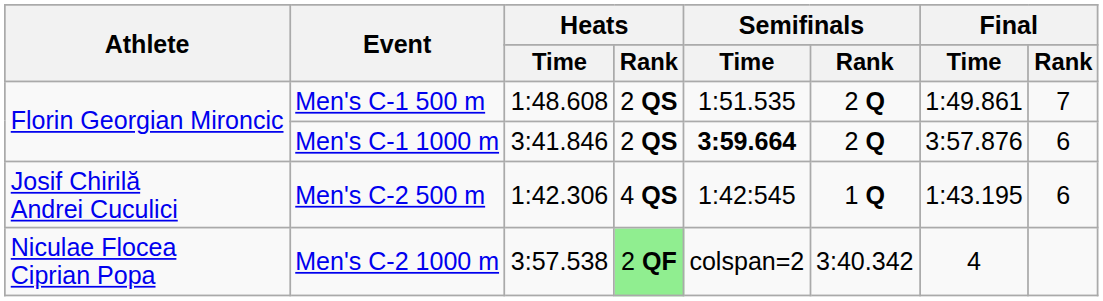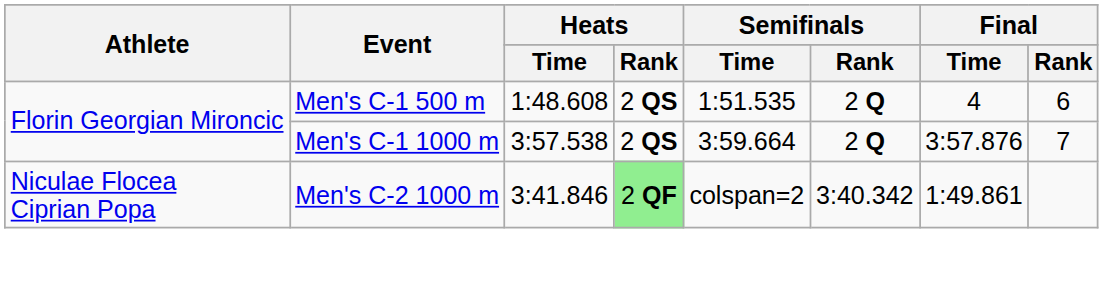(974, 102) 1:49.861 -> (974, 102) 4
(1063, 102) 7 -> (1063, 102) 6
(560, 142) 3:41.846 -> (560, 142) 3:57.538
(747, 142) bold -> (747, 142) normal
(1063, 142) 6 -> (1063, 142) 7
- row: (390, 195)
(560, 263) 3:57.538 -> (560, 195) 3:41.846
(974, 263) 4 -> (974, 195) 1:49.861
